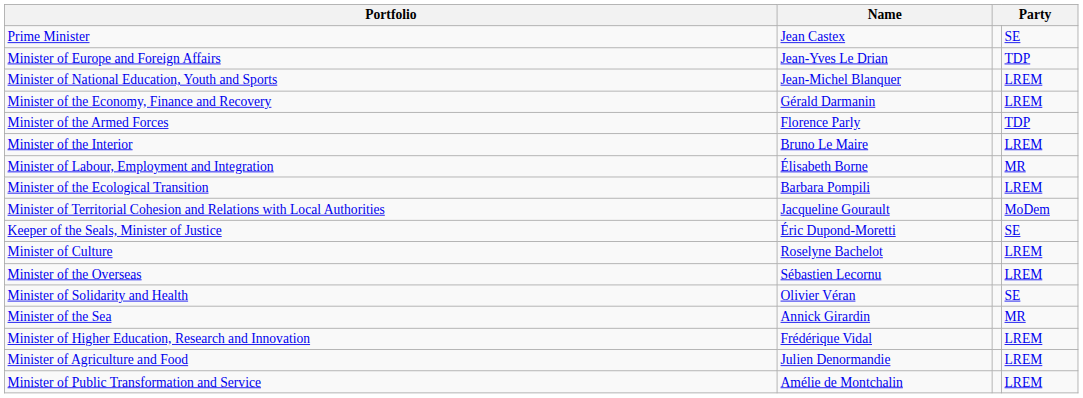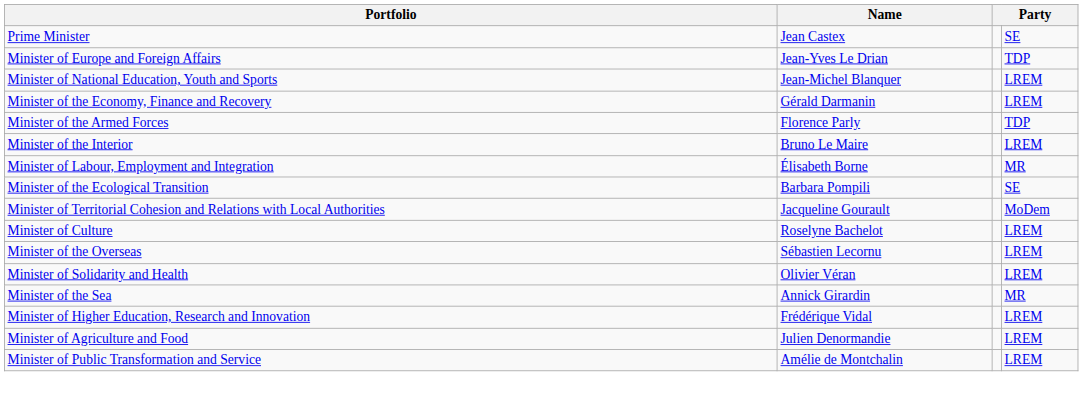(1023, 187) LREM -> (1012, 187) SE
- row: (115, 230)
(1012, 295) SE -> (1023, 274) LREM
